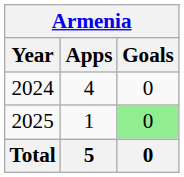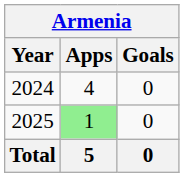(89, 121) no background -> (89, 121) lightgreen background
(148, 121) lightgreen background -> (148, 121) no background
